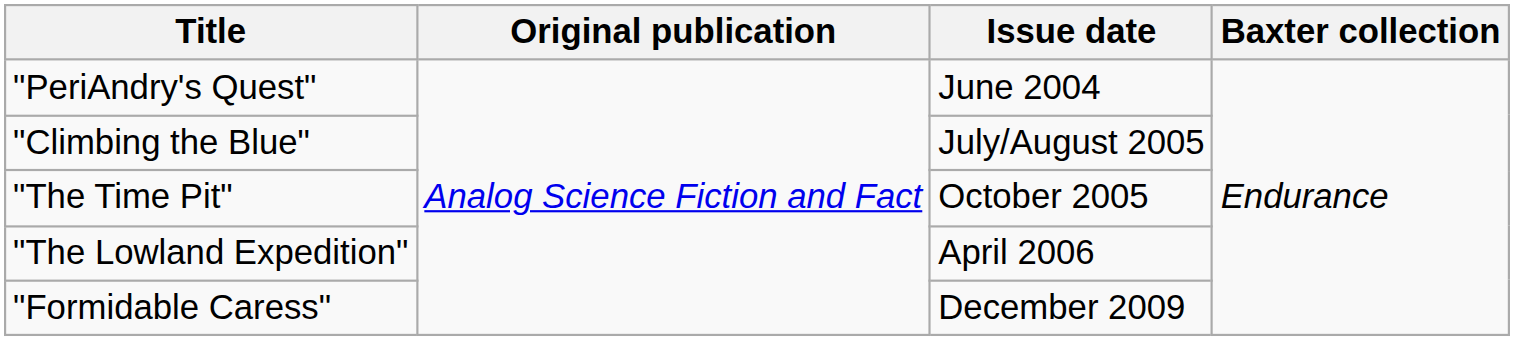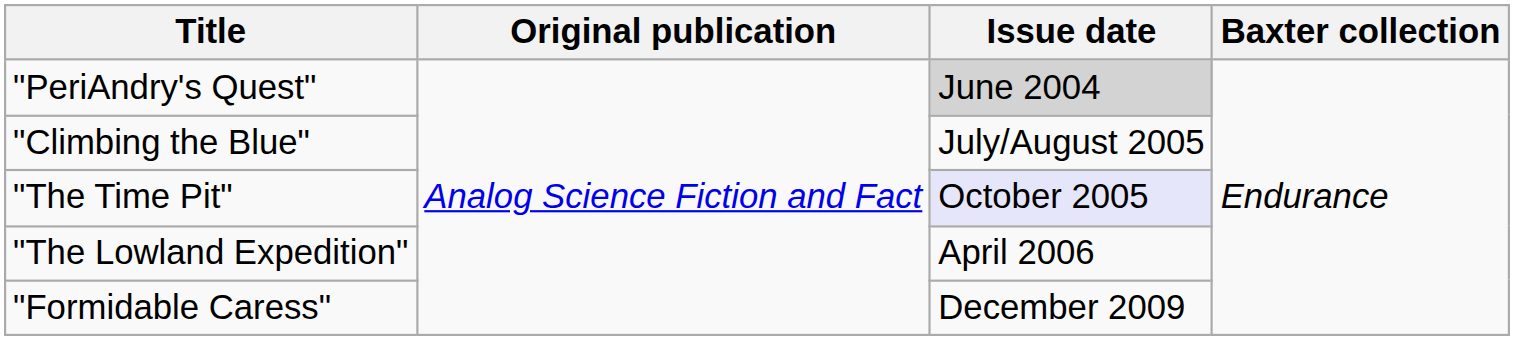(1019, 87) no background -> (1019, 87) lightgrey background
(1043, 197) no background -> (1043, 197) lavender background
